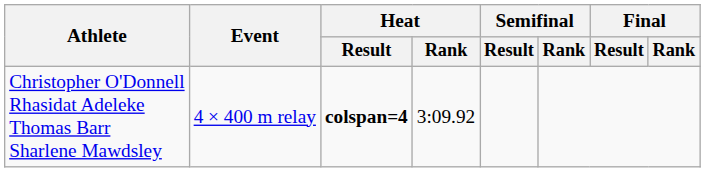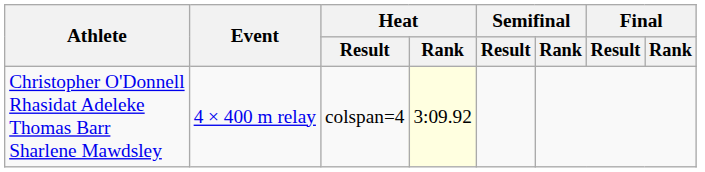(366, 116) bold -> (365, 116) normal
(446, 116) no background -> (443, 116) lightyellow background
